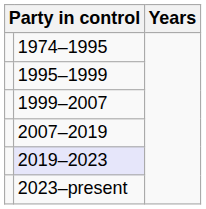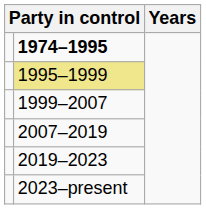(63, 47) normal -> (63, 47) bold
(63, 75) no background -> (63, 75) khaki background
(63, 160) lavender background -> (63, 160) no background
